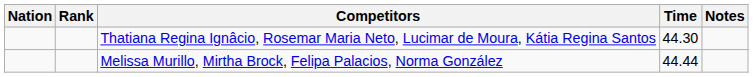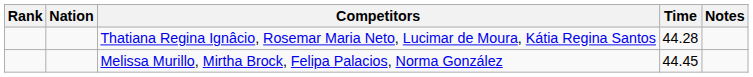columns swapped: (76, 16) <-> (30, 16)
(680, 39) 44.30 -> (680, 39) 44.28
(680, 61) 44.44 -> (680, 61) 44.45
